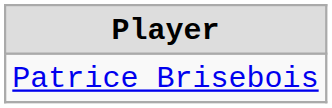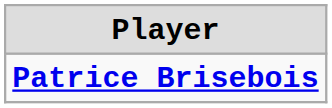(165, 79) normal -> (165, 79) bold
